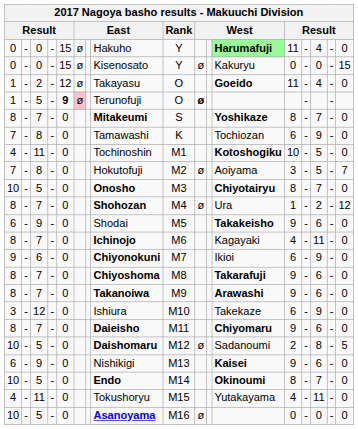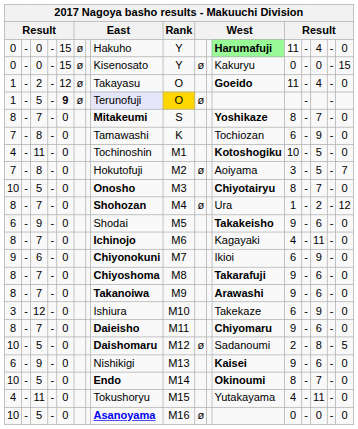(80, 100) pink background -> (80, 100) no background
(117, 100) no background -> (117, 100) lavender background
(179, 100) no background -> (179, 100) gold background
(201, 100) bold -> (201, 100) normal
